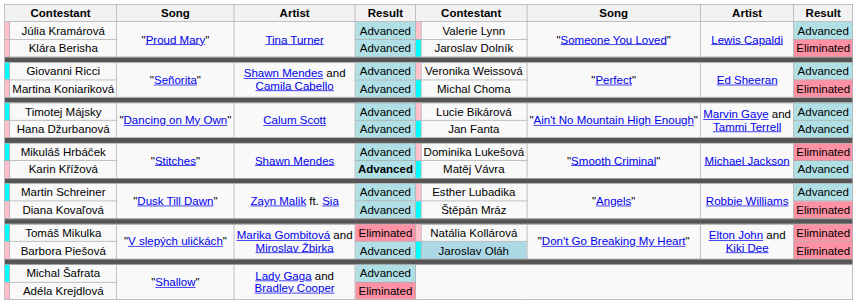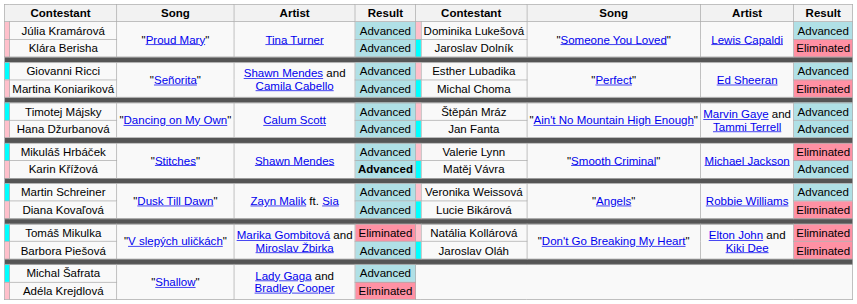(474, 31) Valerie Lynn -> (474, 31) Dominika Lukešová
(474, 71) Veronika Weissová -> (474, 71) Esther Lubadika
(474, 112) Lucie Bikárová -> (474, 112) Štěpán Mráz
(474, 152) Dominika Lukešová -> (474, 152) Valerie Lynn
(474, 192) Esther Lubadika -> (474, 192) Veronika Weissová
(474, 210) Štěpán Mráz -> (474, 210) Lucie Bikárová
(474, 250) lightblue background -> (474, 250) no background
